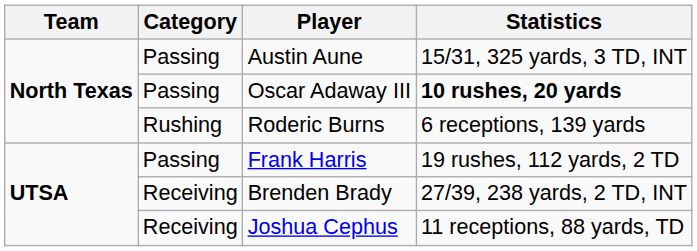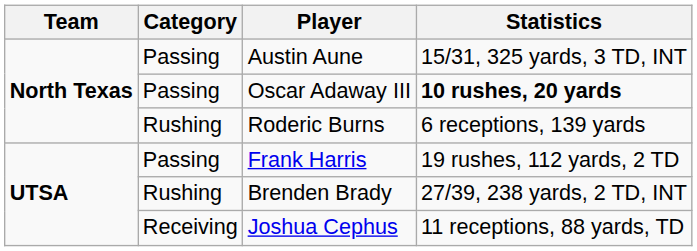(190, 193) Receiving -> (182, 193) Rushing
